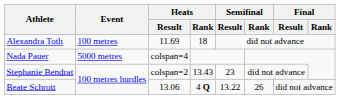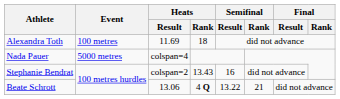(230, 72) 23 -> (230, 72) 16
(259, 87) 26 -> (259, 87) 21
